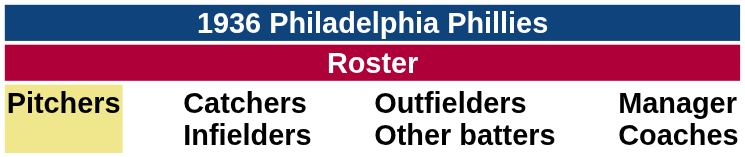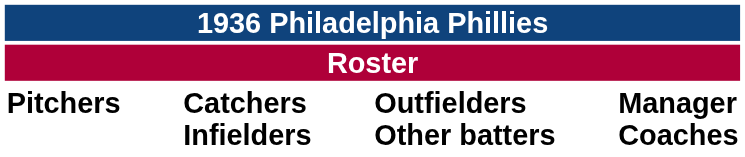(64, 103) khaki background -> (64, 103) no background
